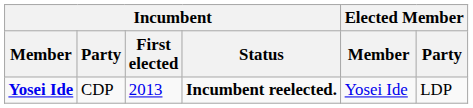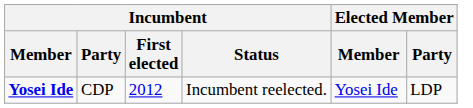(146, 90) 2013 -> (146, 90) 2012
(261, 90) bold -> (256, 90) normal
